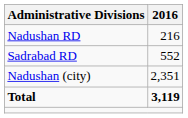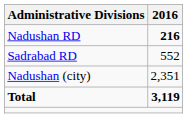(170, 35) normal -> (170, 35) bold
